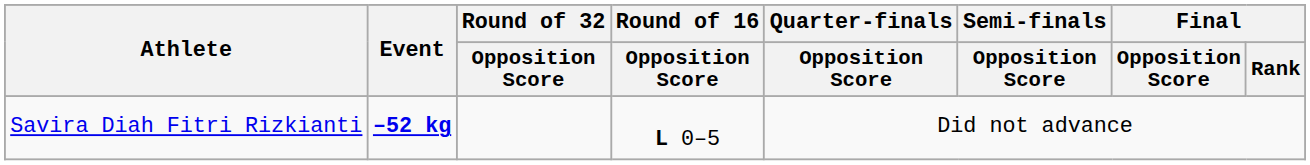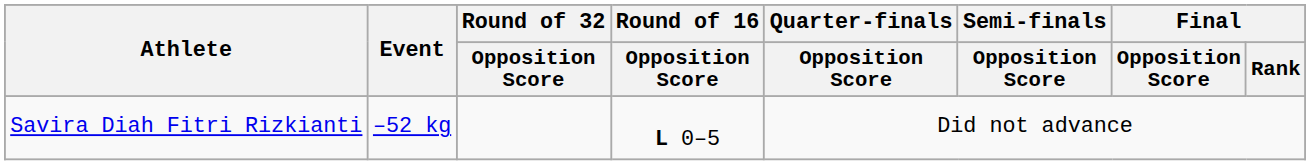(412, 127) bold -> (412, 127) normal
